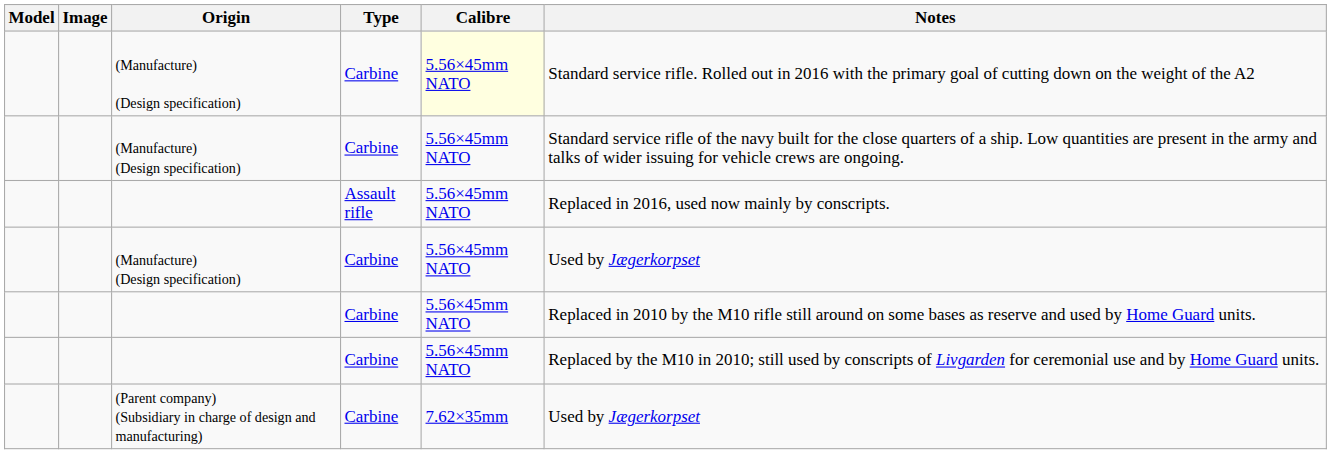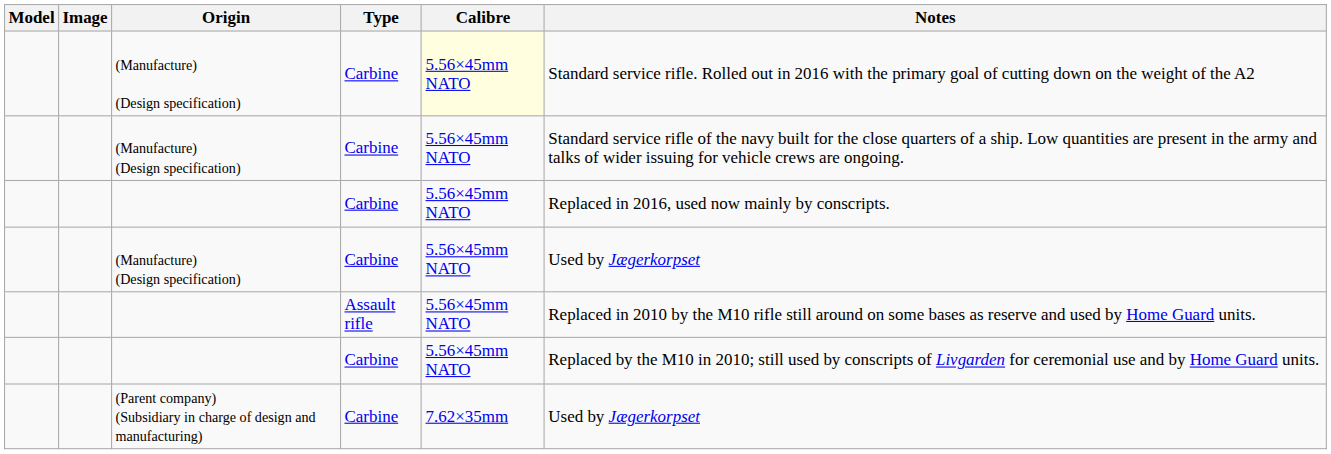(370, 203) Assault rifle -> (371, 203) Carbine
(371, 314) Carbine -> (370, 314) Assault rifle
